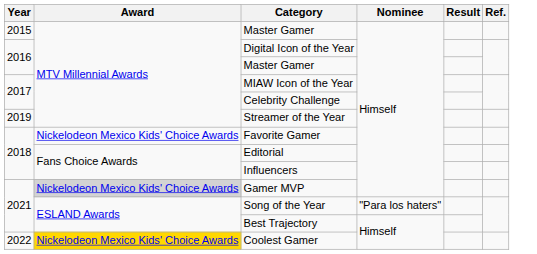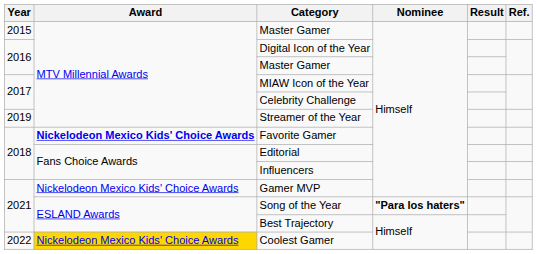(138, 135) normal -> (146, 135) bold
(138, 188) lightgrey background -> (138, 188) no background
(400, 205) normal -> (420, 205) bold
